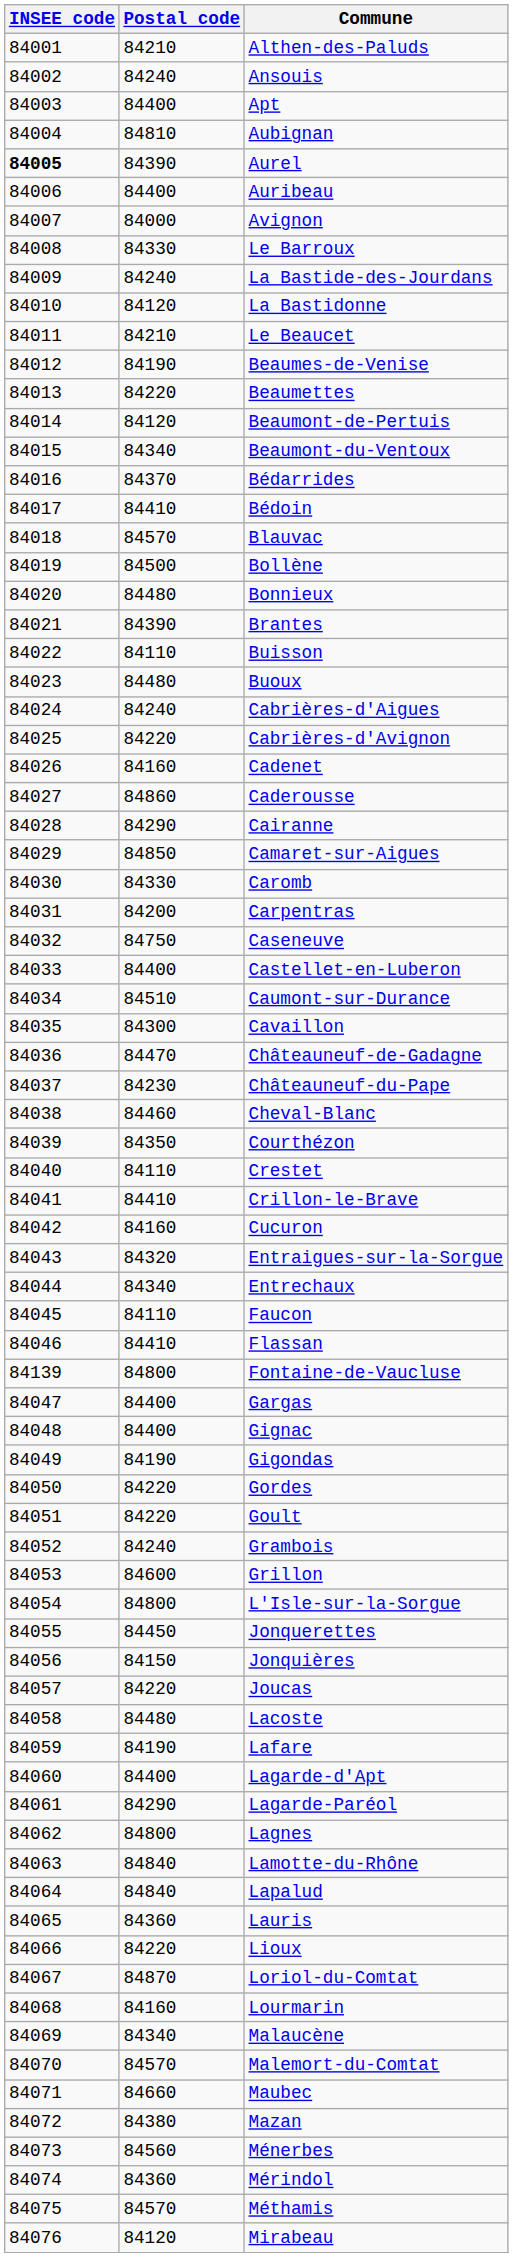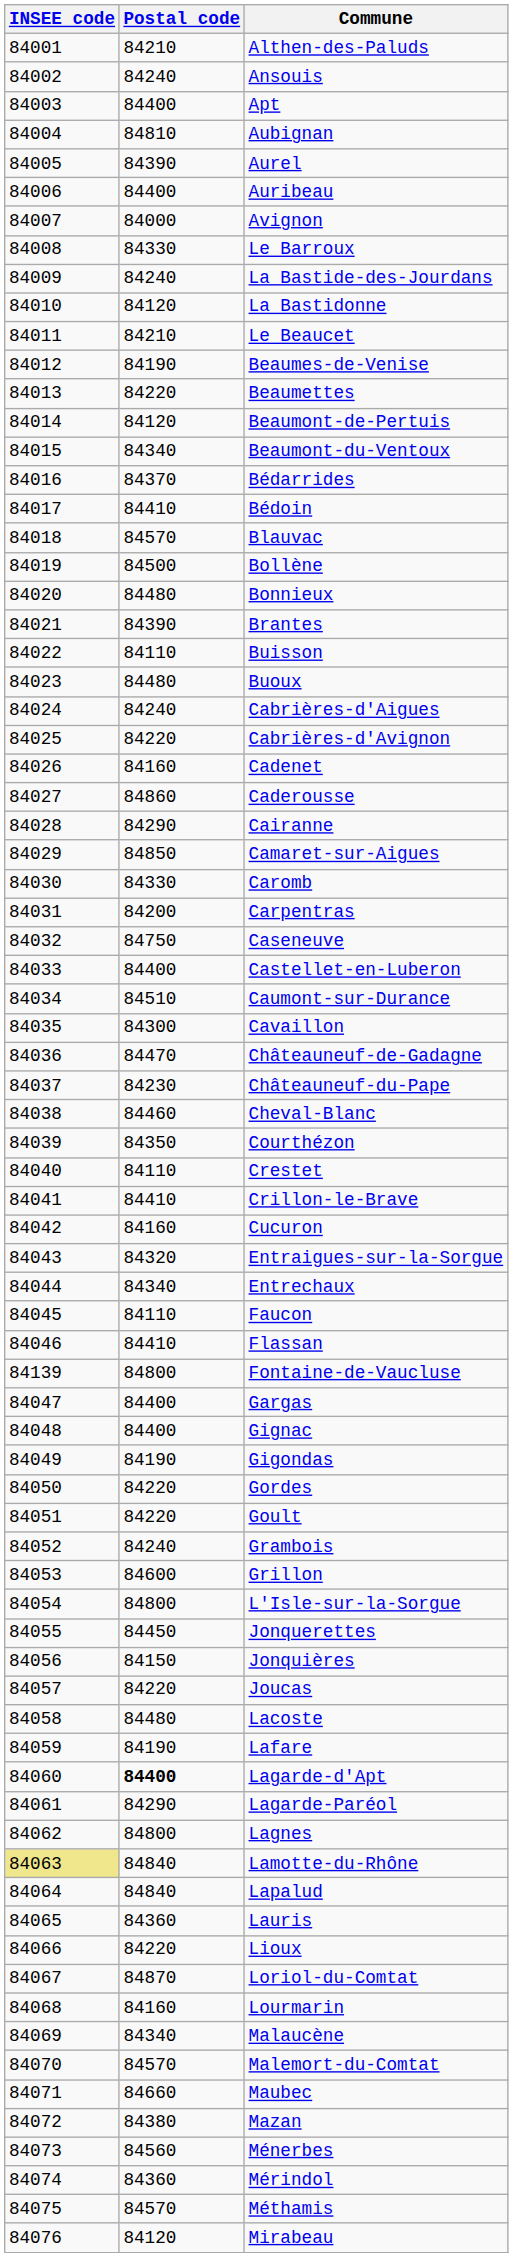(35, 163) bold -> (35, 163) normal
(150, 1777) normal -> (150, 1777) bold
(35, 1863) no background -> (35, 1863) khaki background
